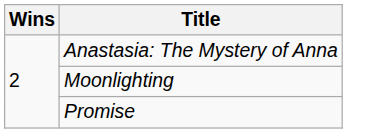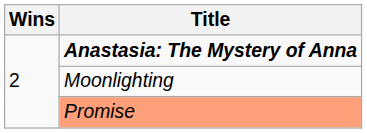(201, 50) normal -> (211, 50) bold
(100, 111) no background -> (100, 111) lightsalmon background
